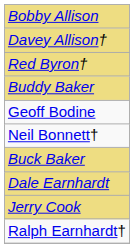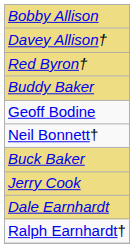(59, 183) Dale Earnhardt -> (44, 183) Jerry Cook
(44, 207) Jerry Cook -> (59, 207) Dale Earnhardt
